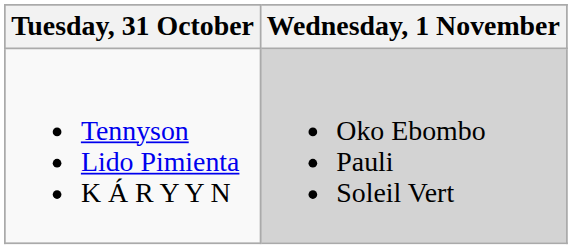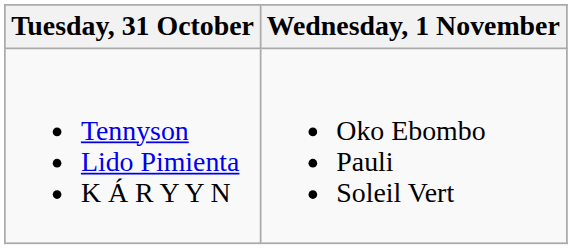(413, 162) lightgrey background -> (413, 162) no background
